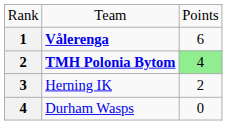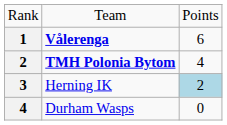(200, 62) lightgreen background -> (200, 62) no background
(200, 85) no background -> (200, 85) lightblue background
